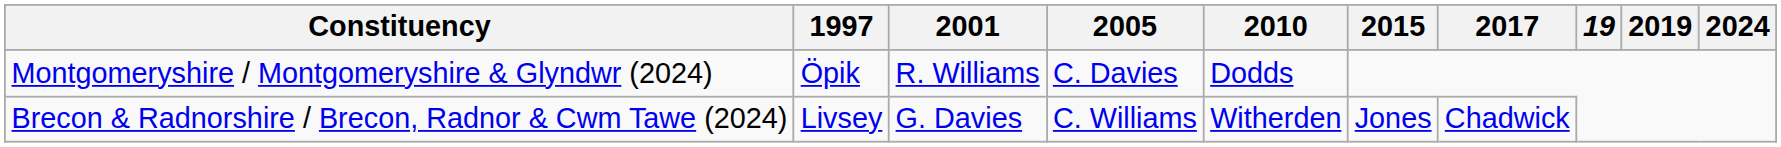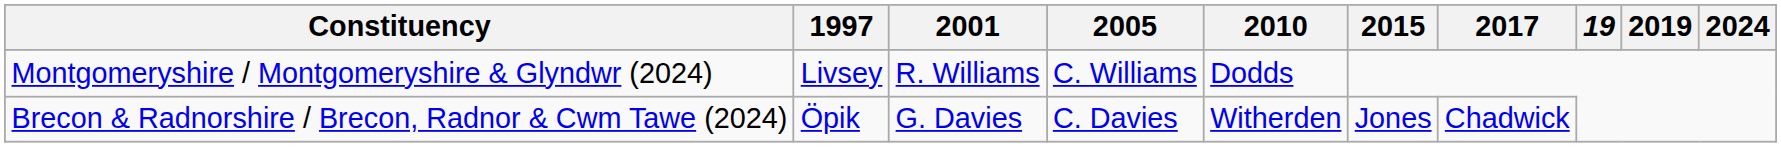(830, 73) Öpik -> (842, 73) Livsey
(1115, 73) C. Davies -> (1125, 73) C. Williams
(842, 118) Livsey -> (830, 118) Öpik
(1125, 118) C. Williams -> (1115, 118) C. Davies
